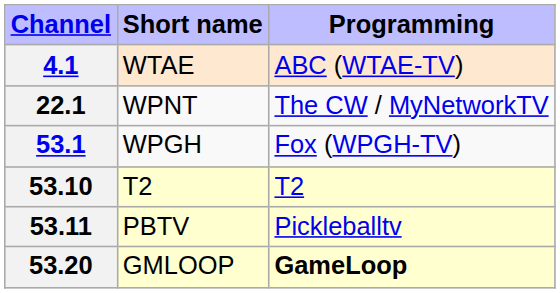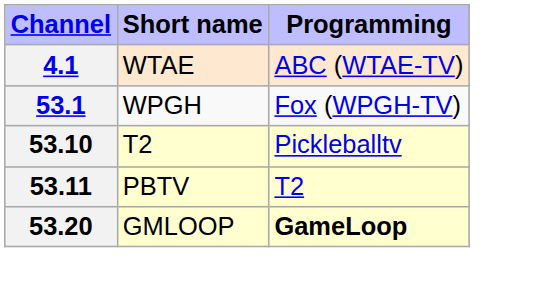- row: (61, 105)
(289, 186) T2 -> (338, 145) Pickleballtv
(338, 226) Pickleballtv -> (289, 186) T2
